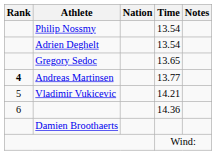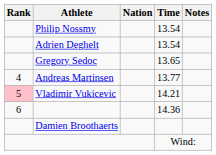(19, 77) bold -> (19, 77) normal
(19, 93) no background -> (19, 93) pink background
